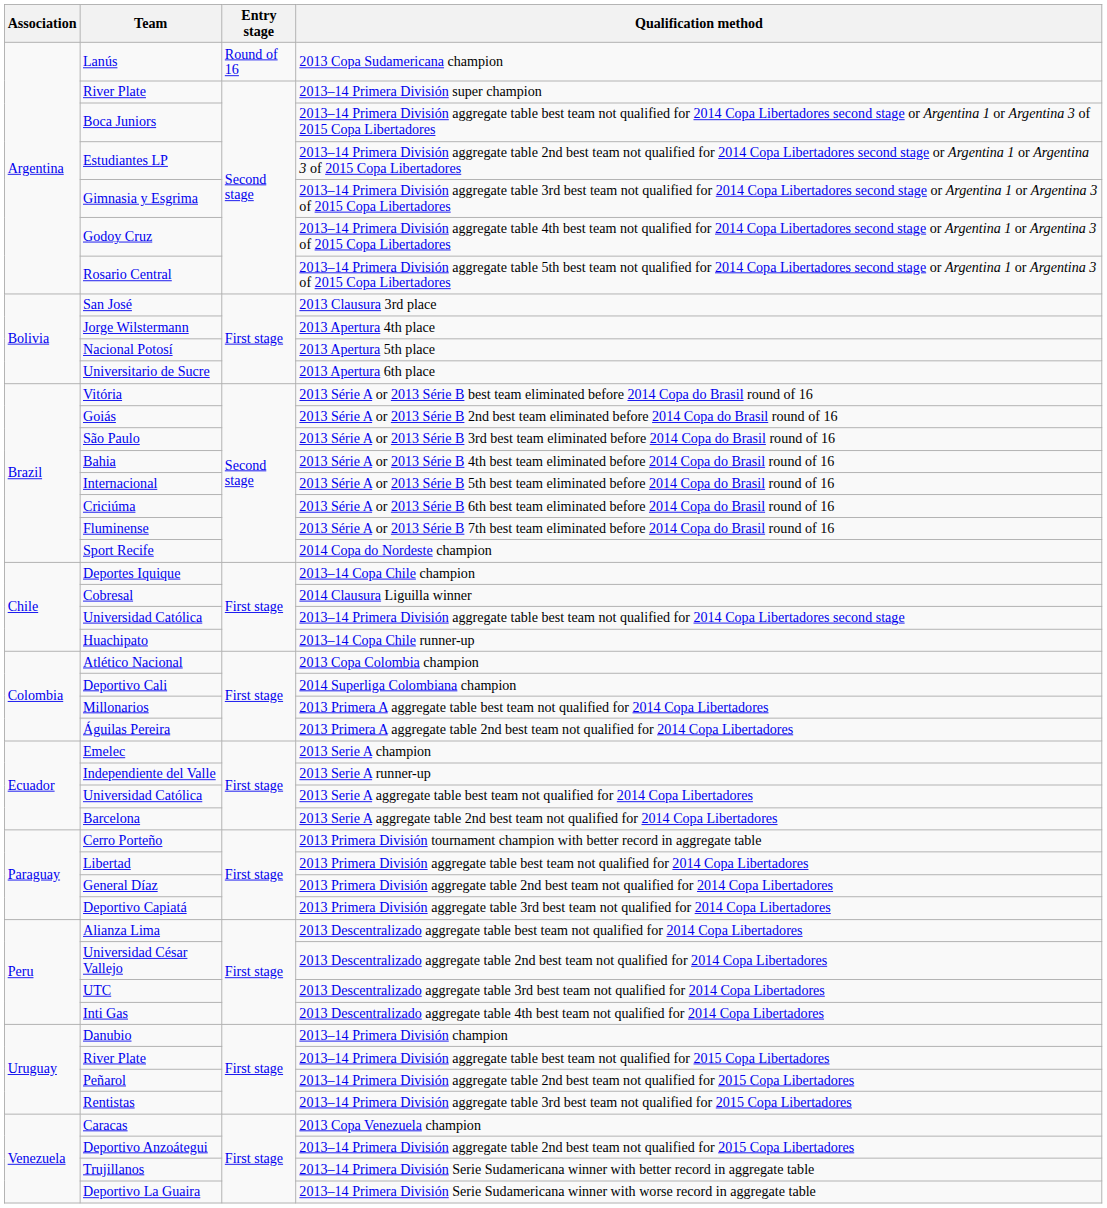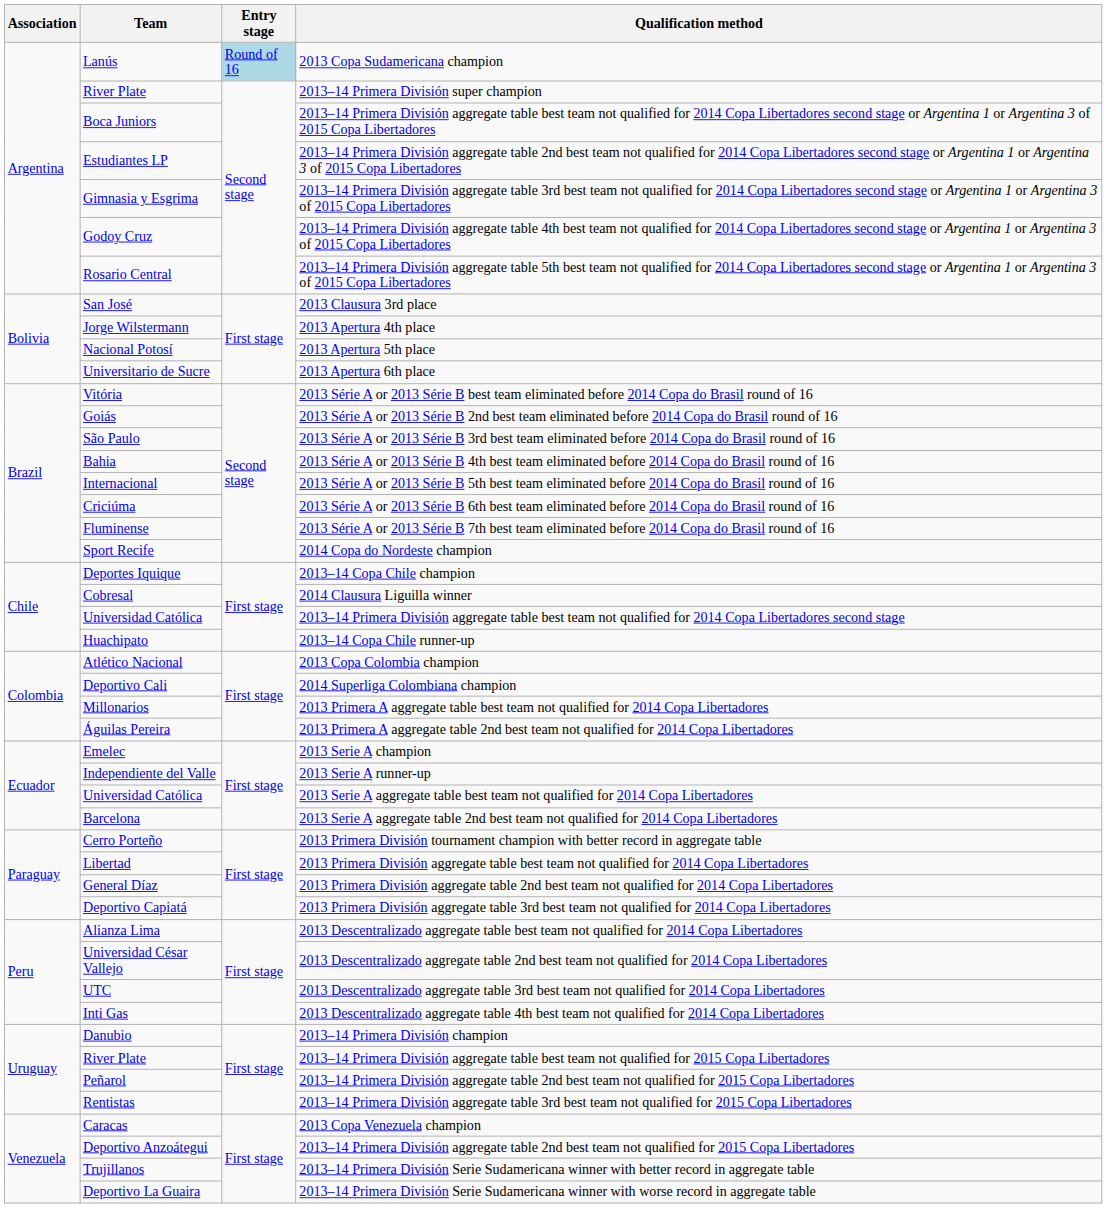(251, 61) no background -> (251, 61) lightblue background
